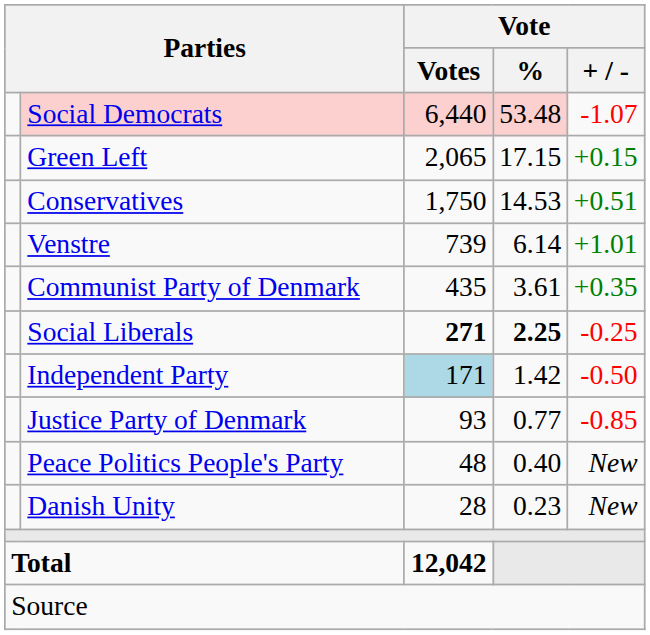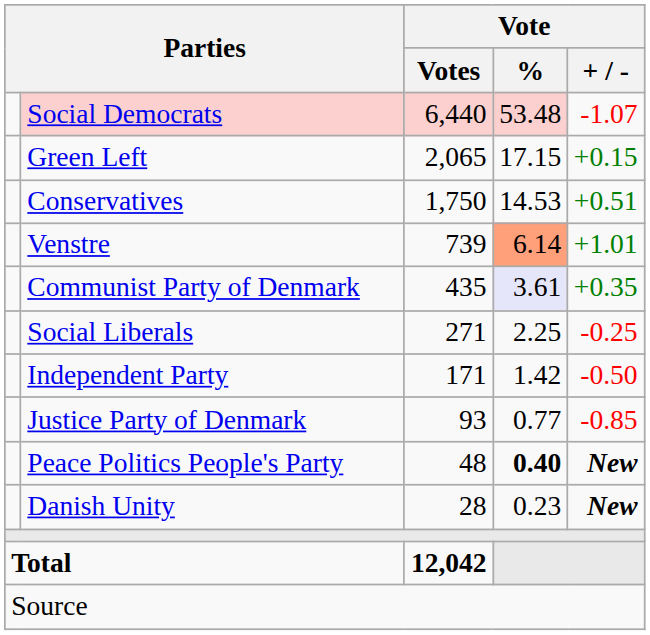(537, 244) no background -> (537, 244) lightsalmon background
(537, 288) no background -> (537, 288) lavender background
(466, 331) bold -> (466, 331) normal
(537, 331) bold -> (537, 331) normal
(466, 375) lightblue background -> (466, 375) no background
(537, 462) normal -> (537, 462) bold
(613, 462) normal -> (612, 462) bold
(613, 506) normal -> (612, 506) bold
